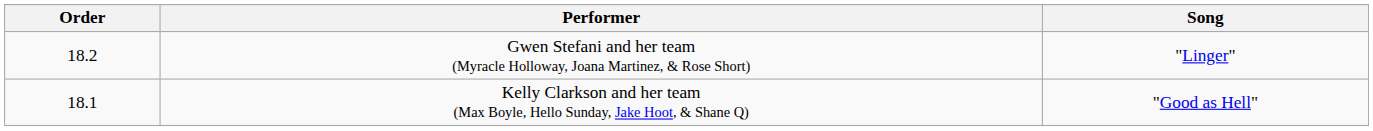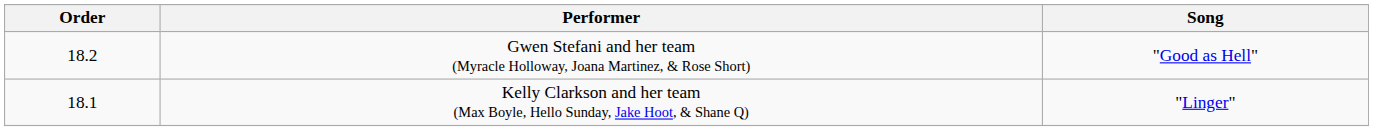(1205, 55) "Linger" -> (1205, 55) "Good as Hell"
(1205, 102) "Good as Hell" -> (1205, 102) "Linger"
